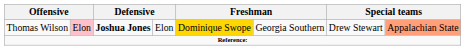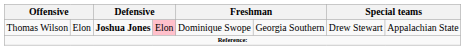(82, 27) pink background -> (82, 27) no background
(164, 27) no background -> (164, 27) pink background
(214, 27) gold background -> (214, 27) no background
(423, 27) lightsalmon background -> (423, 27) no background
